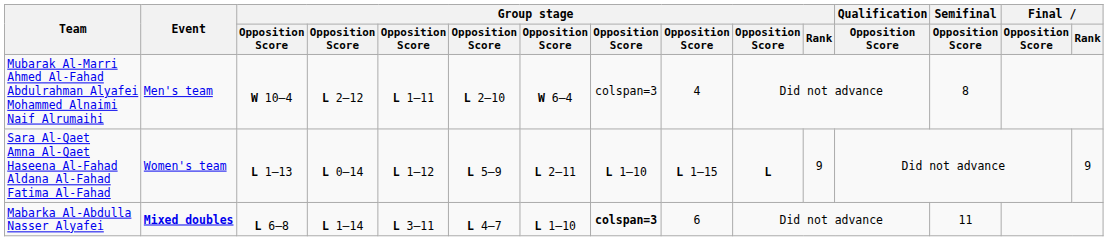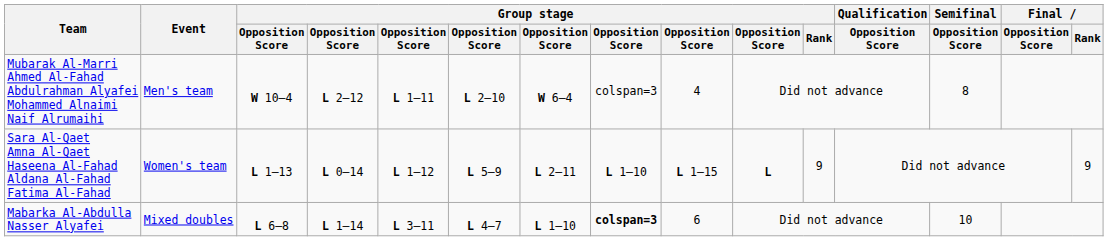(189, 219) bold -> (189, 219) normal
(966, 219) 11 -> (966, 219) 10
